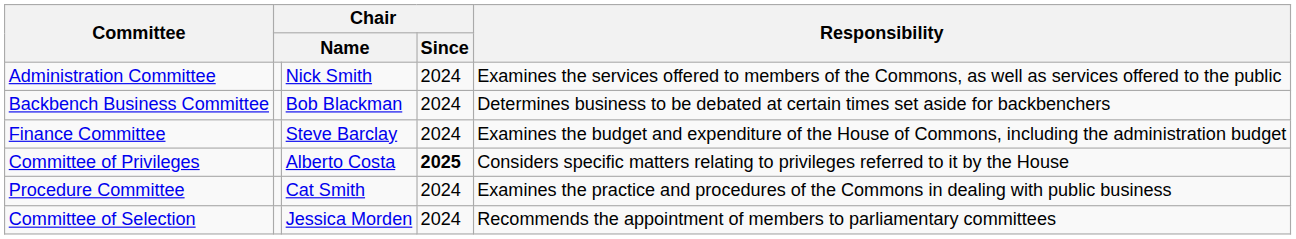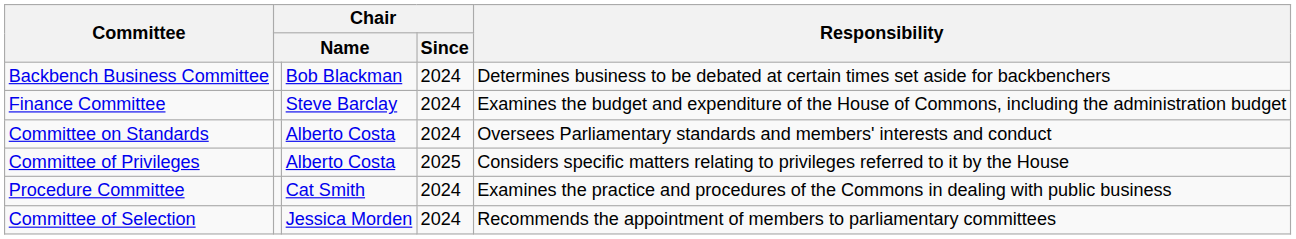- row: (112, 76)
+ row: (109, 133)
(441, 162) bold -> (441, 162) normal
